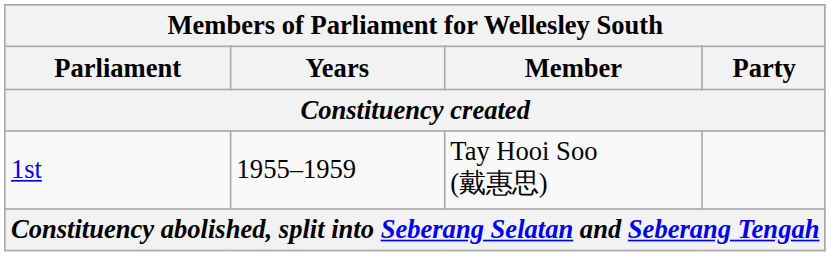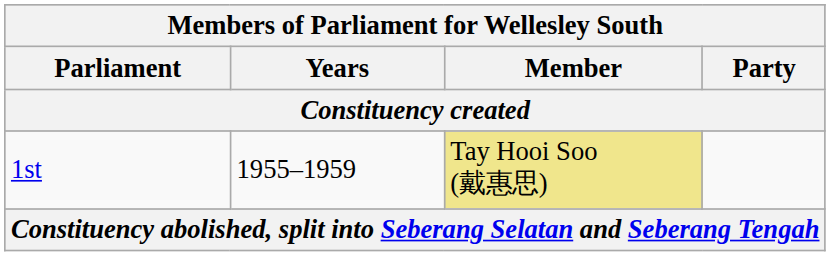(524, 167) no background -> (524, 167) khaki background
